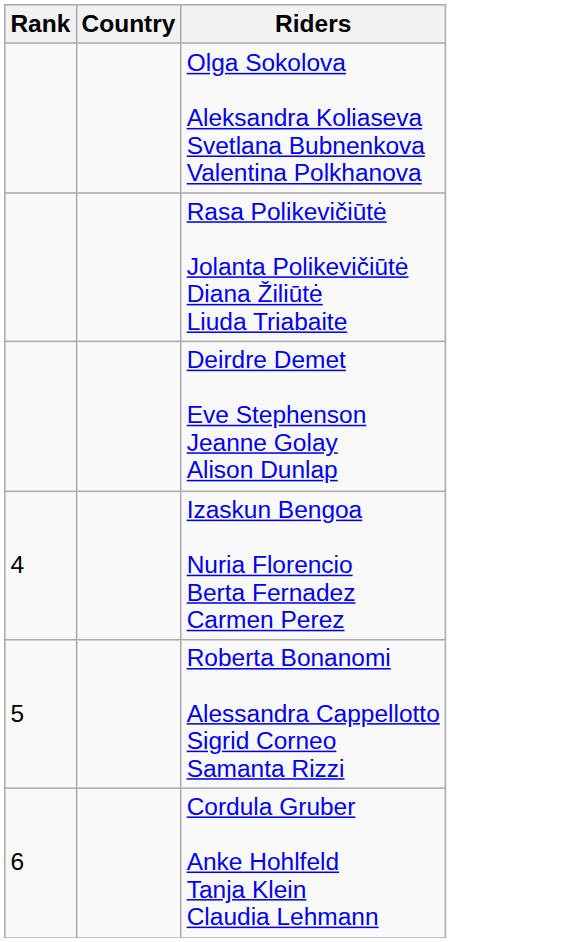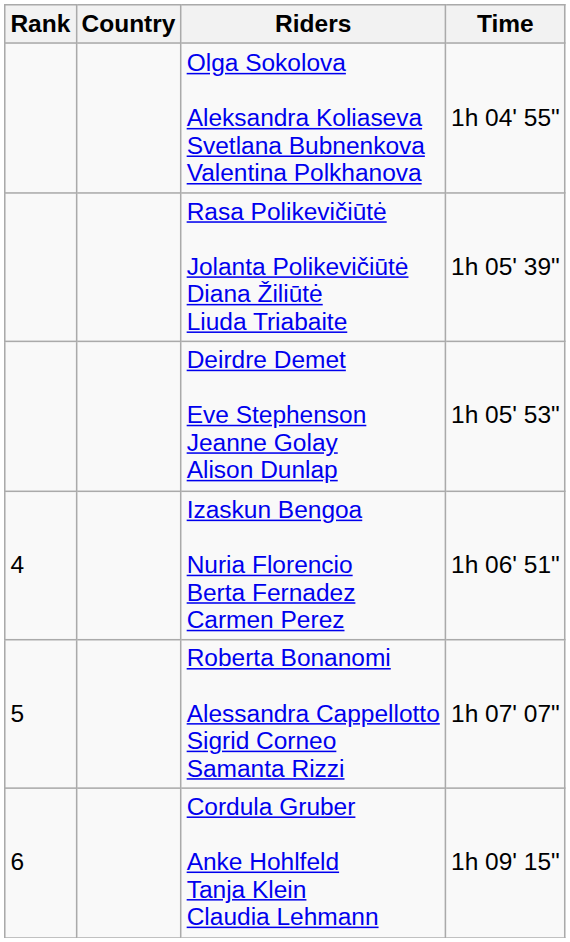+ column: (505, 23)
